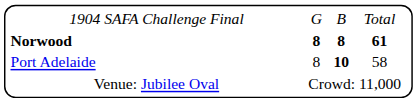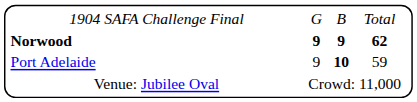(316, 40) 8 -> (316, 40) 9
(341, 40) 8 -> (341, 40) 9
(380, 40) 61 -> (380, 40) 62
(316, 62) 8 -> (316, 62) 9
(380, 62) 58 -> (380, 62) 59
